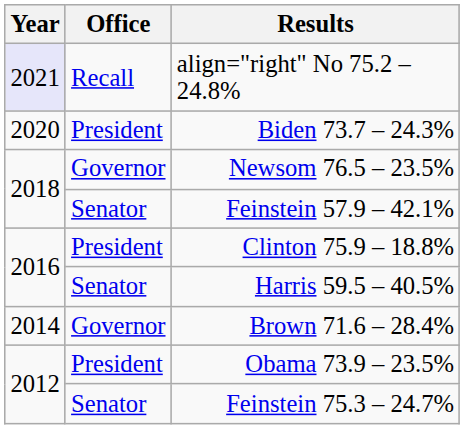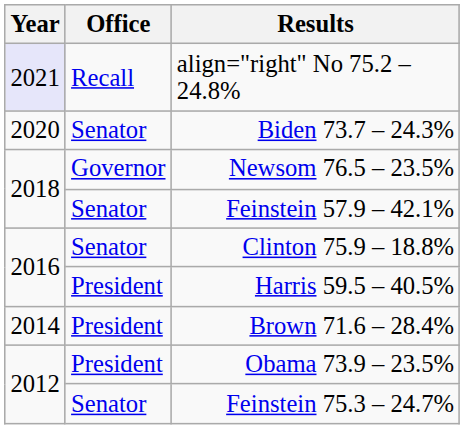(117, 129) President -> (109, 129) Senator
(117, 247) President -> (109, 247) Senator
(109, 286) Senator -> (117, 286) President
(118, 325) Governor -> (117, 325) President
